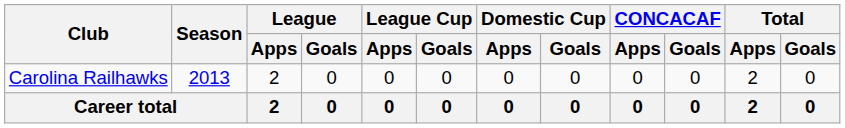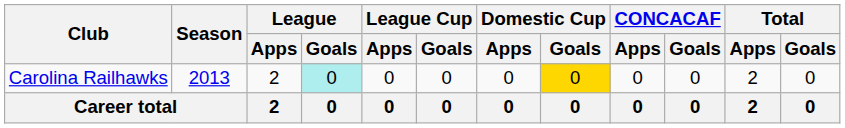(332, 78) no background -> (332, 78) paleturquoise background
(575, 78) no background -> (575, 78) gold background
